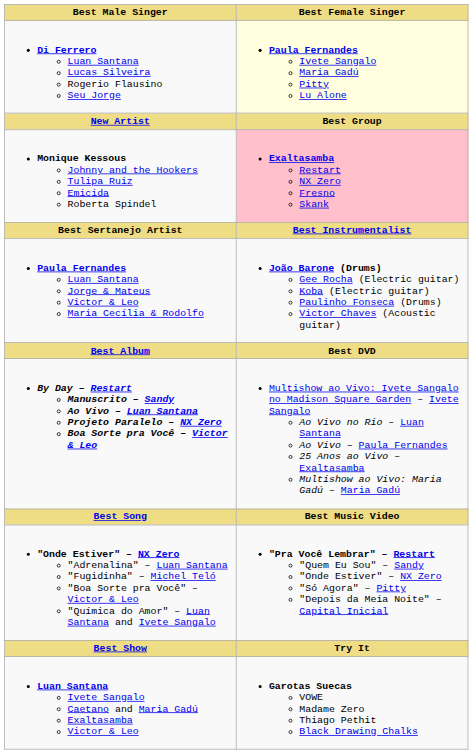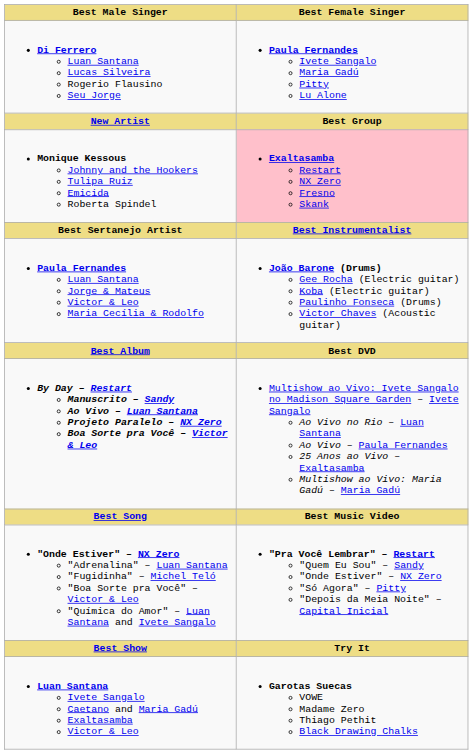(352, 73) lightyellow background -> (352, 73) no background
